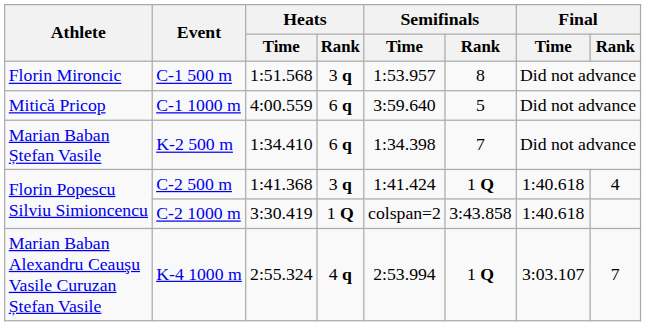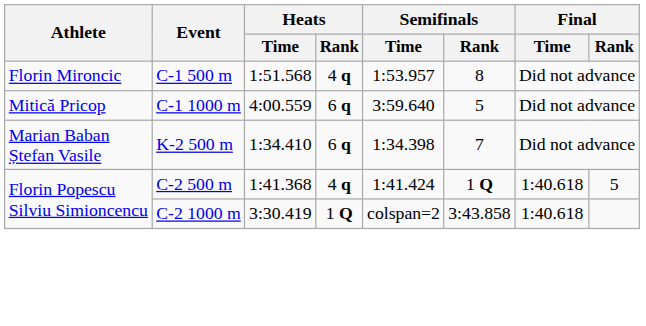(340, 76) 3 q -> (339, 76) 4 q
(340, 184) 3 q -> (339, 184) 4 q
(615, 184) 4 -> (614, 184) 5
- row: (199, 274)
